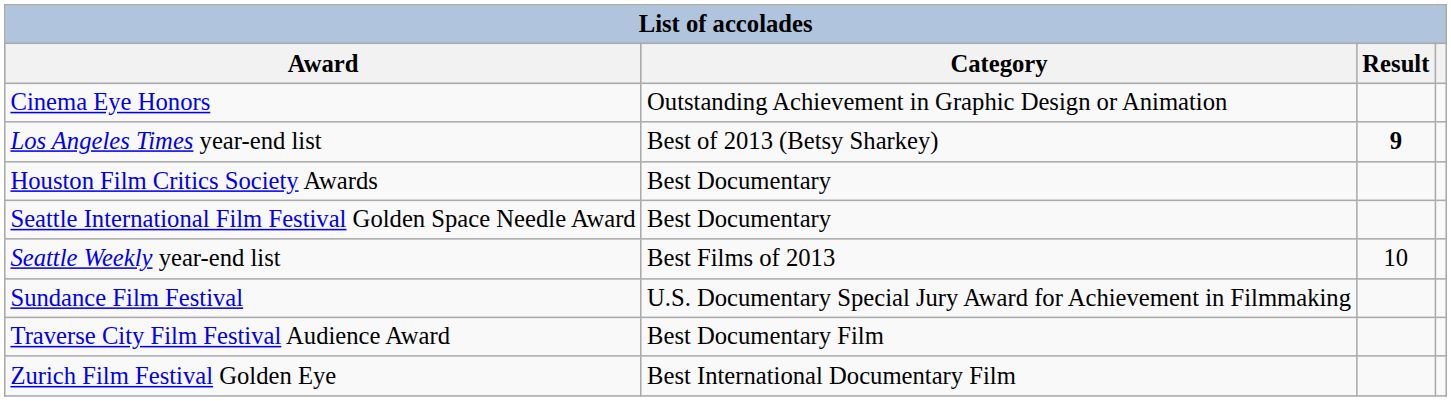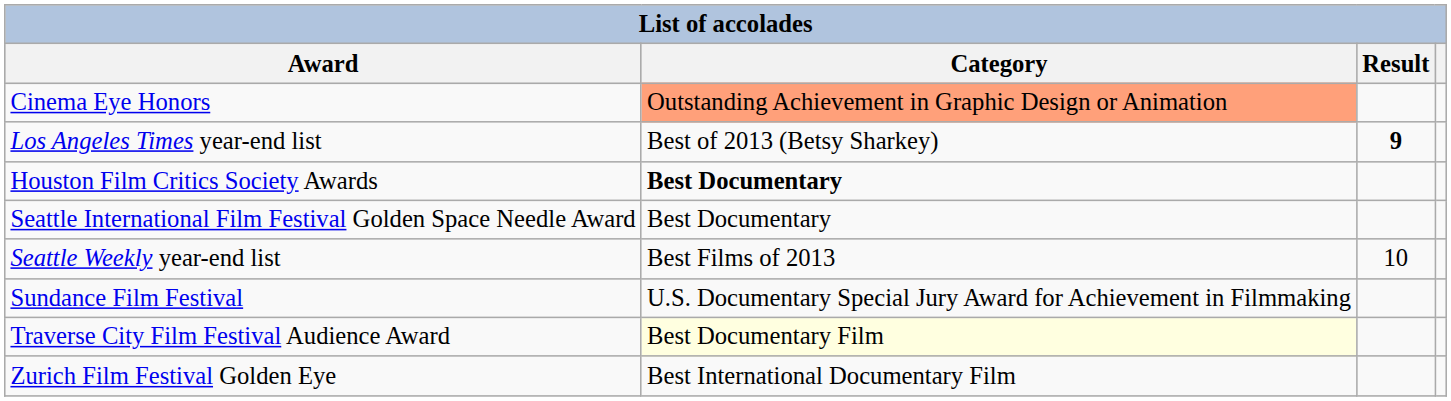(937, 102) no background -> (937, 102) lightsalmon background
(739, 180) normal -> (745, 180) bold
(765, 336) no background -> (765, 336) lightyellow background
